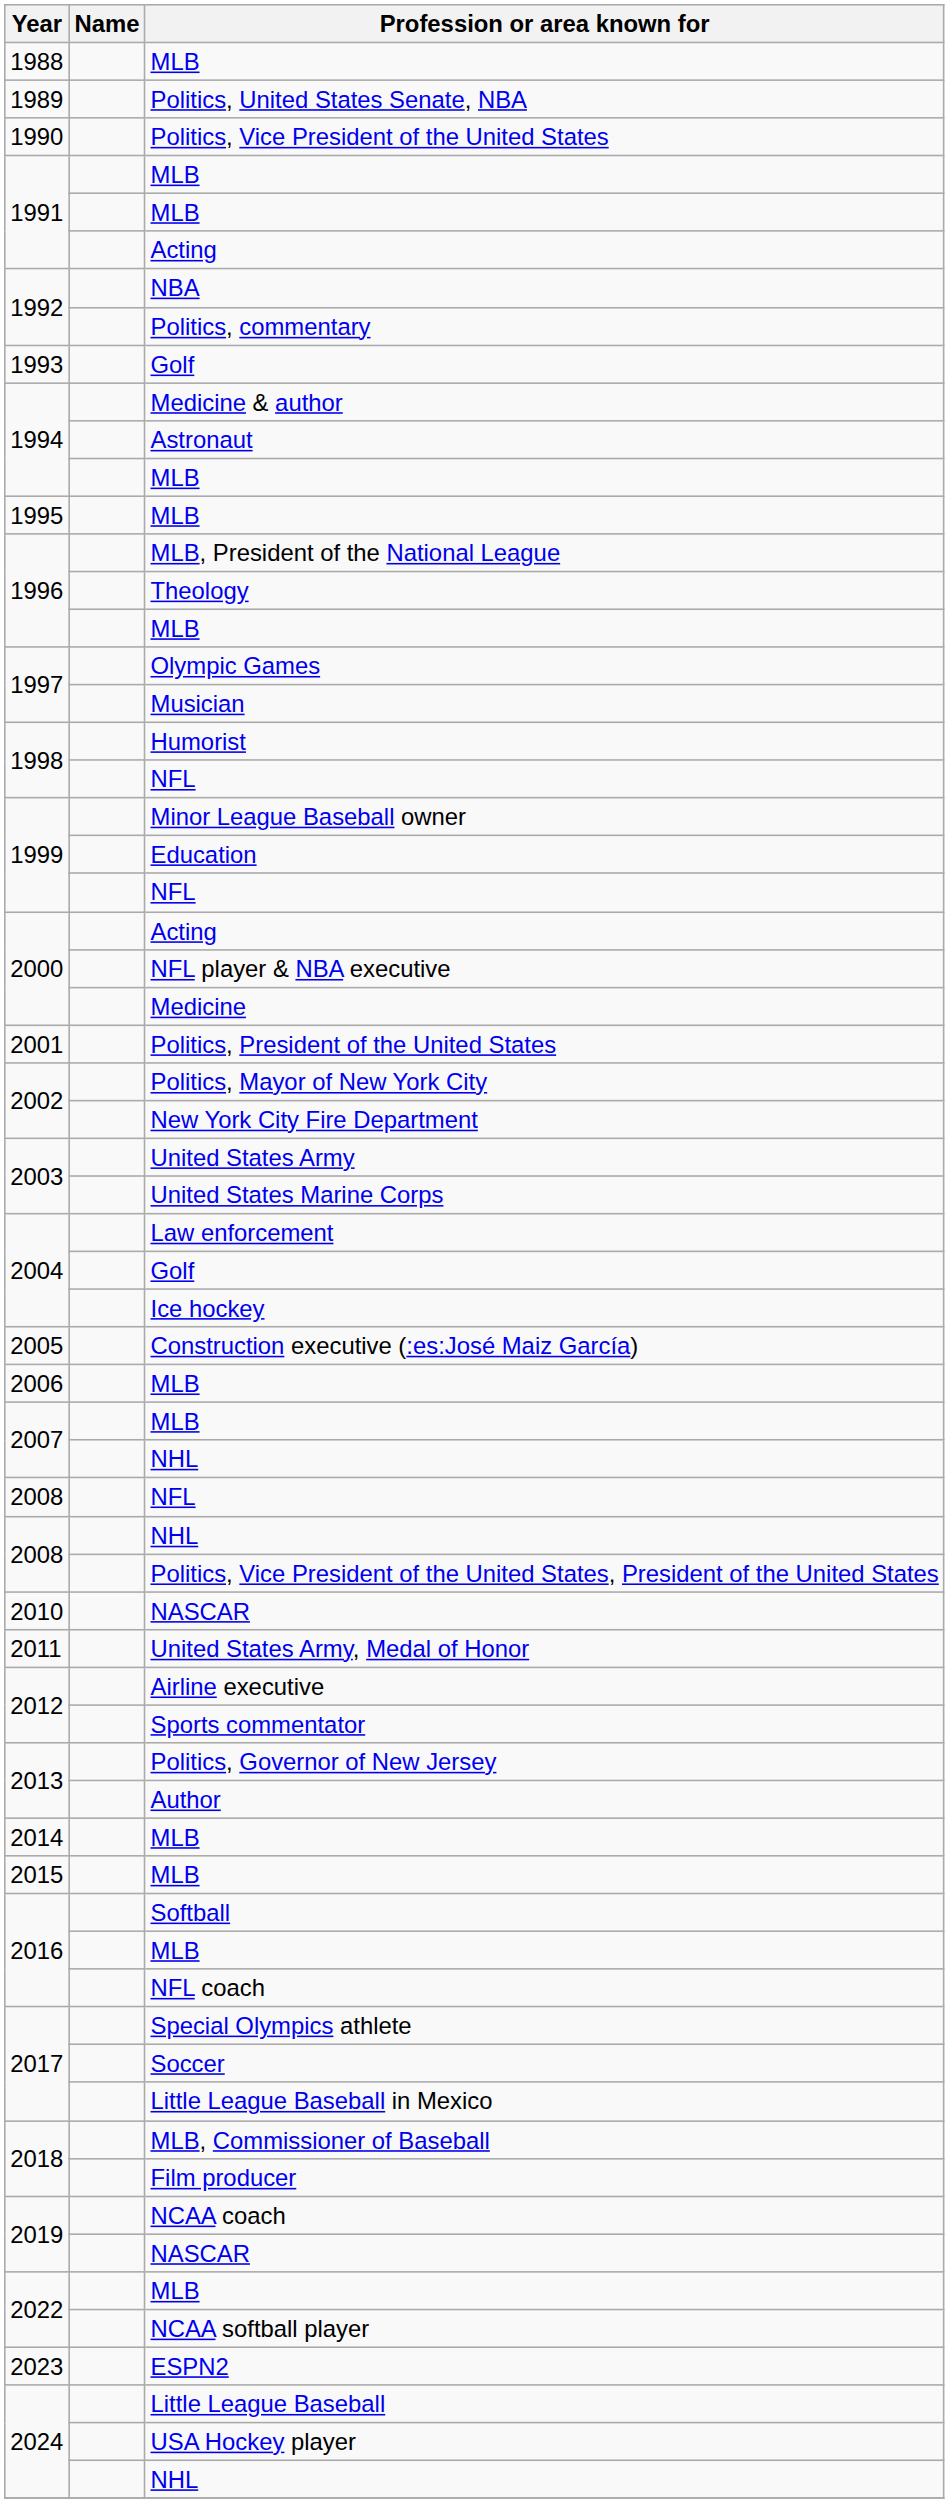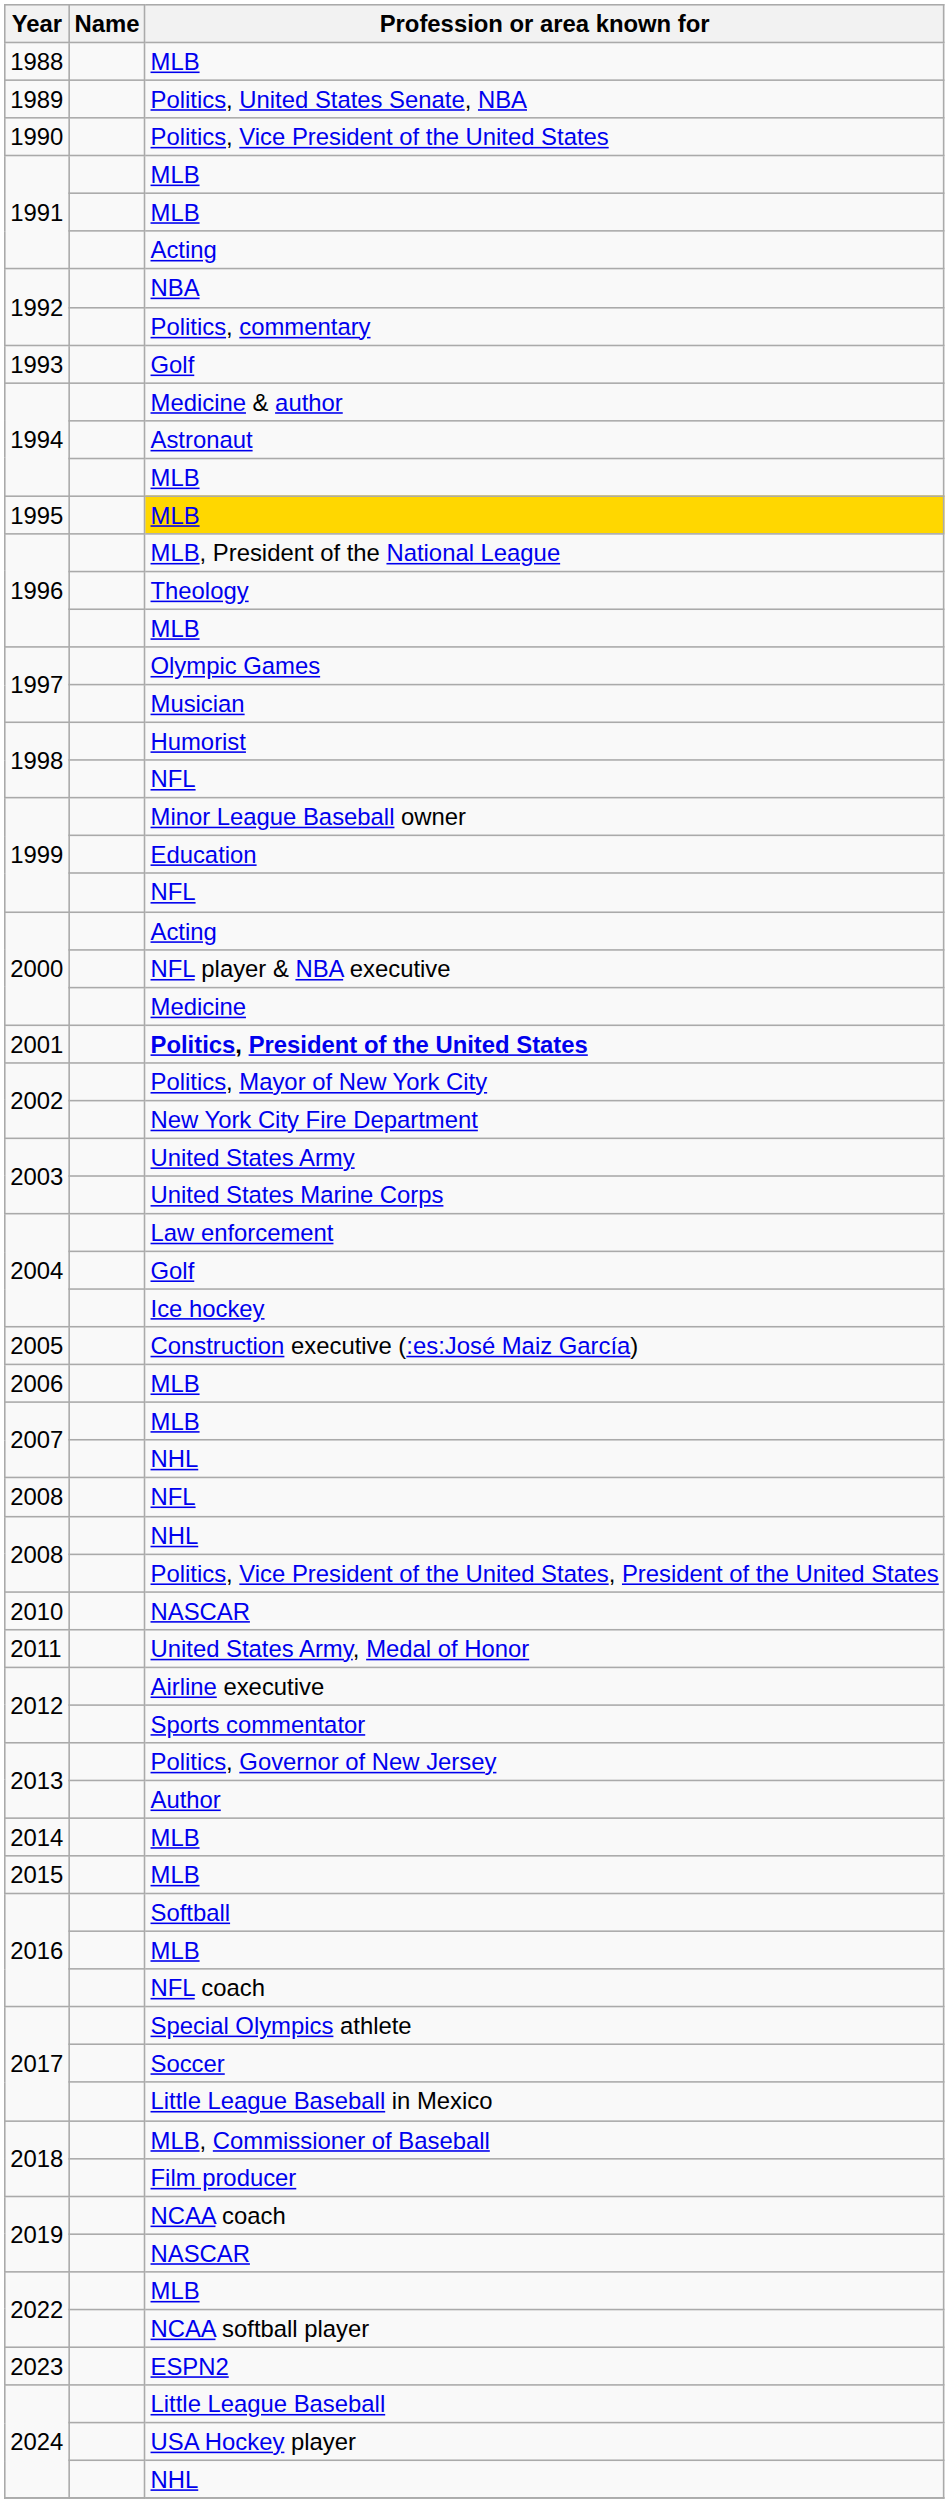(175, 515) no background -> (175, 515) gold background
(353, 1044) normal -> (369, 1044) bold
